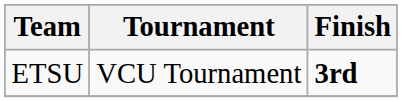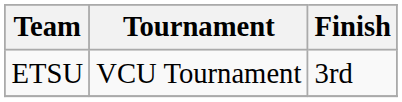(336, 72) bold -> (334, 72) normal
